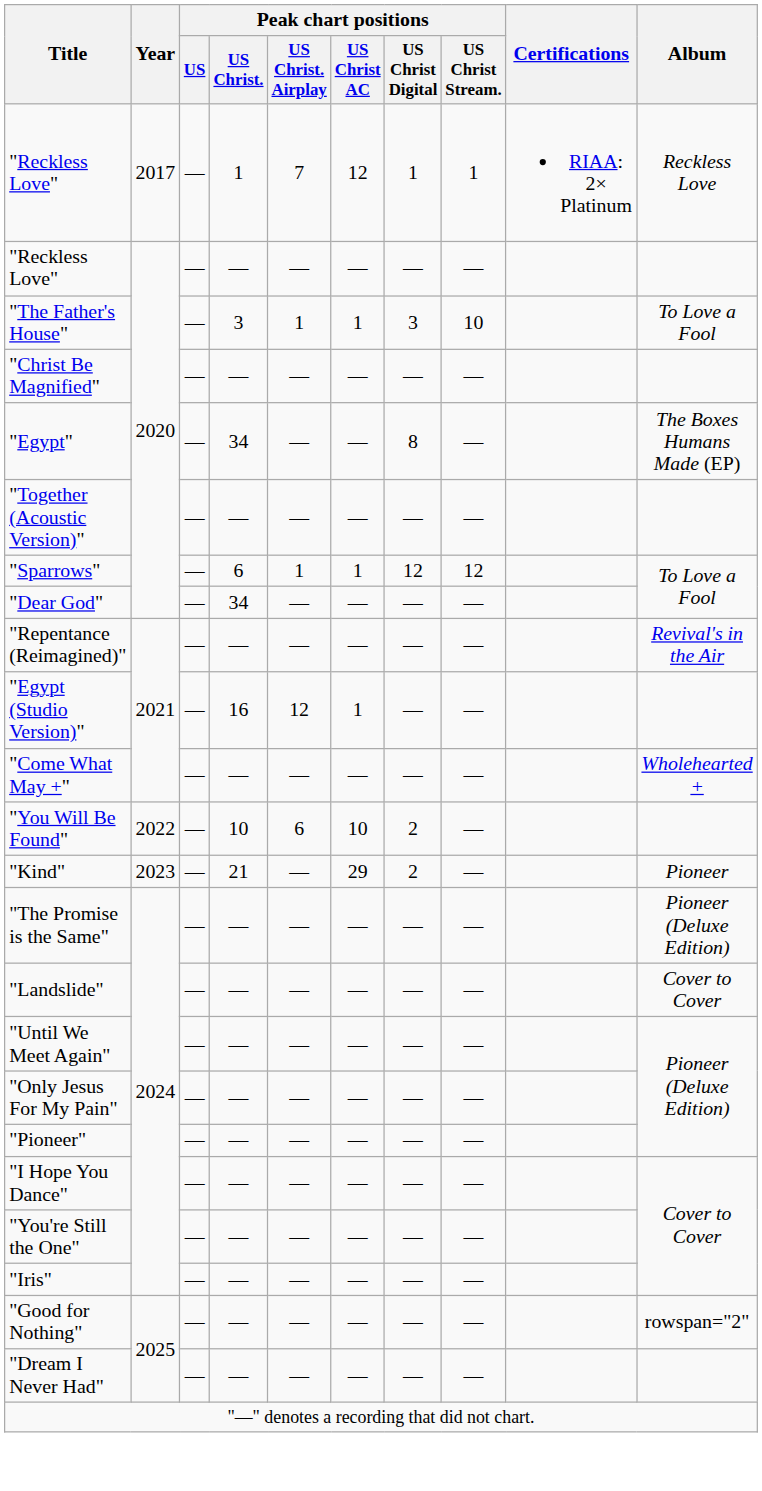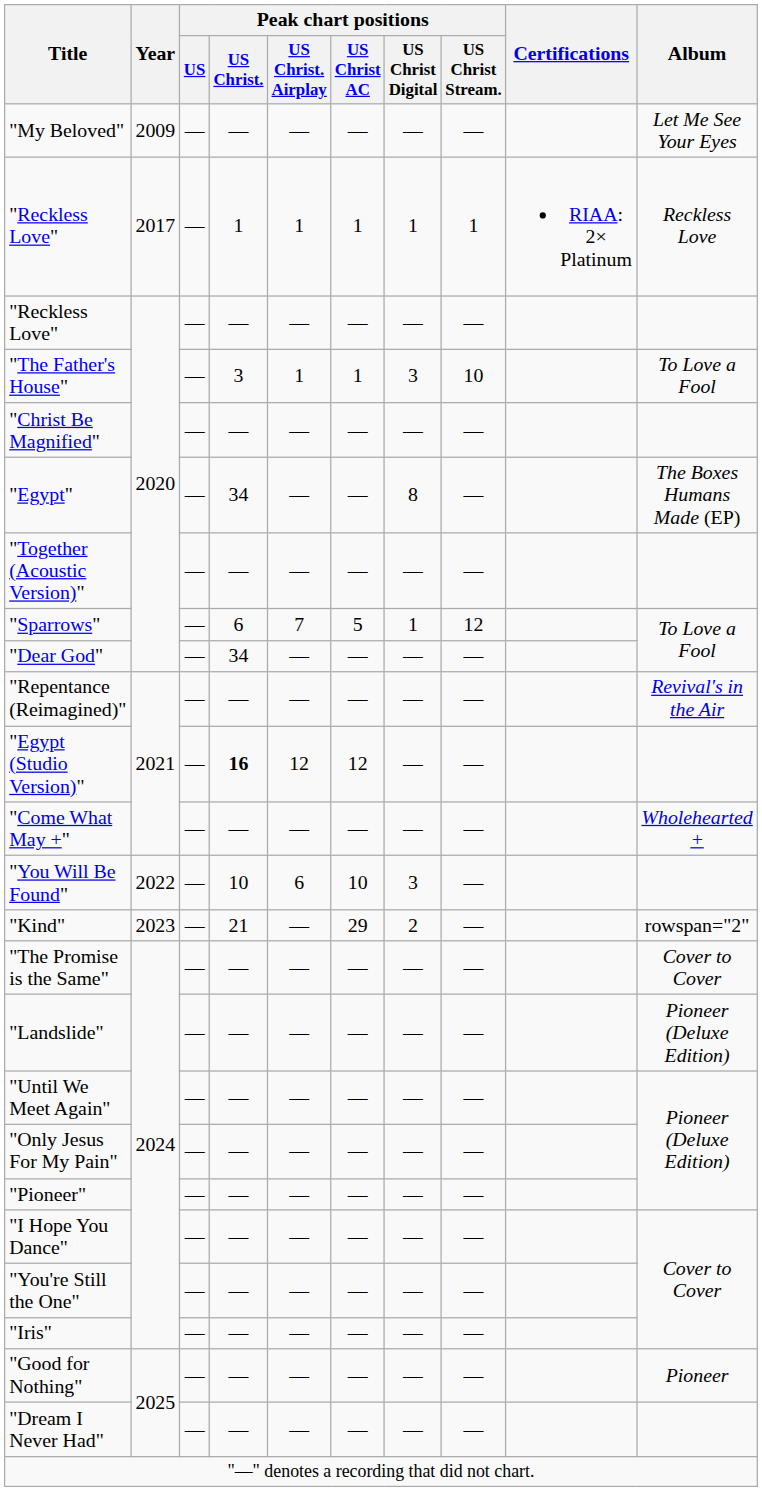+ row: (67, 130)
(299, 172) 7 -> (299, 226) 1
(358, 172) 12 -> (358, 226) 1
(299, 570) 1 -> (299, 624) 7
(358, 570) 1 -> (358, 624) 5
(413, 570) 12 -> (413, 624) 1
(238, 709) normal -> (238, 763) bold
(358, 709) 1 -> (358, 763) 12
(413, 828) 2 -> (413, 882) 3
(697, 871) Pioneer -> (697, 925) rowspan="2"
(697, 925) Pioneer (Deluxe Edition) -> (697, 967) Cover to Cover
(697, 989) Cover to Cover -> (697, 1032) Pioneer (Deluxe Edition)
(697, 1321) rowspan="2" -> (697, 1375) Pioneer
